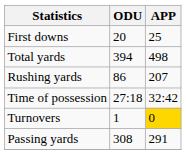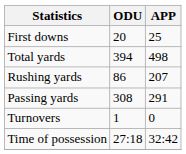rows swapped: (43, 139) <-> (57, 97)
(152, 118) gold background -> (152, 118) no background
